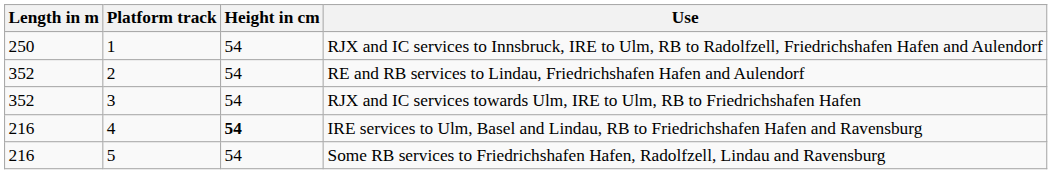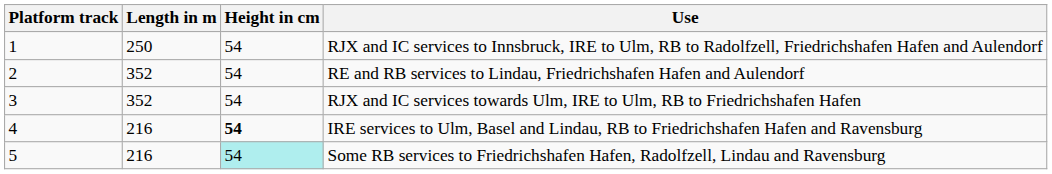columns swapped: (162, 18) <-> (54, 18)
(233, 155) no background -> (233, 155) paleturquoise background
